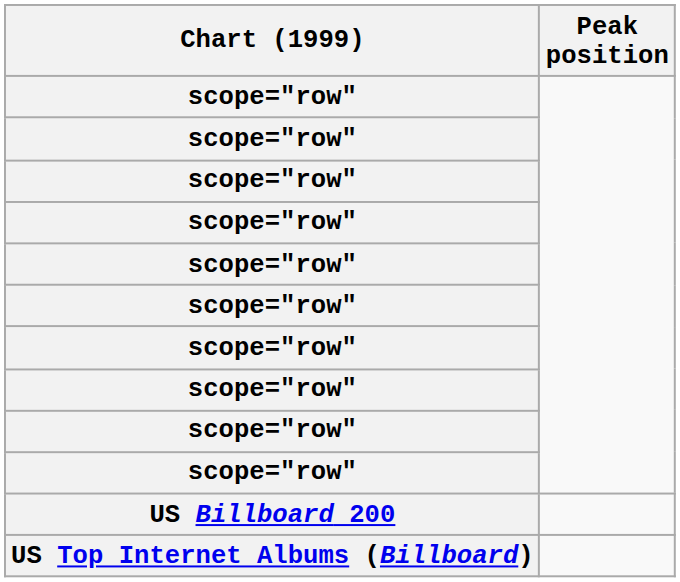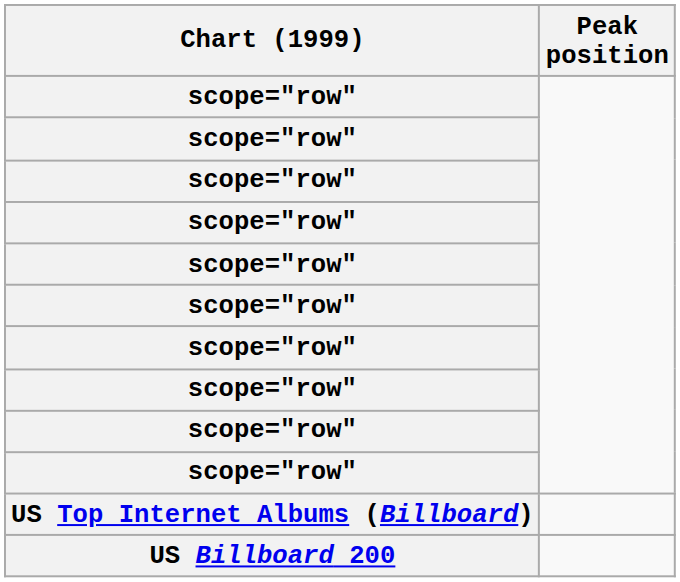rows swapped: (272, 515) <-> (272, 556)
